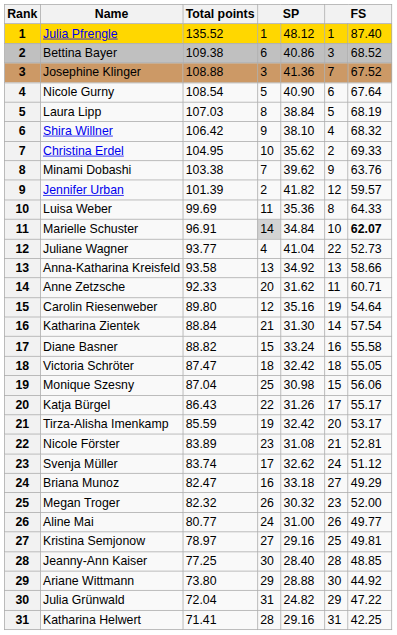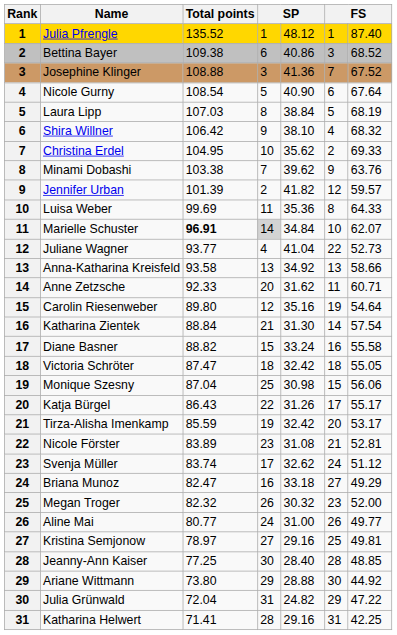(201, 229) normal -> (201, 229) bold
(366, 229) bold -> (366, 229) normal
